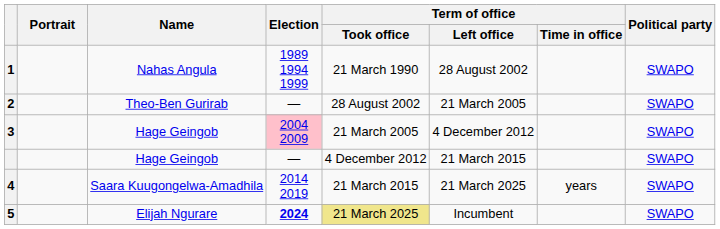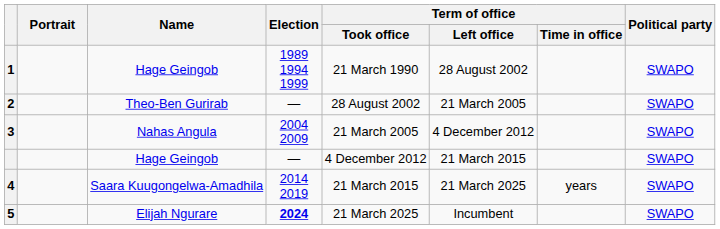(177, 69) Nahas Angula -> (177, 69) Hage Geingob
(177, 131) Hage Geingob -> (177, 131) Nahas Angula
(294, 131) pink background -> (294, 131) no background
(376, 214) khaki background -> (376, 214) no background
